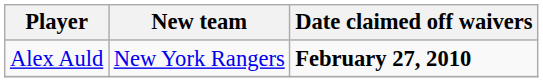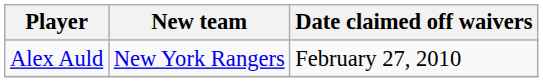(383, 58) bold -> (378, 58) normal
